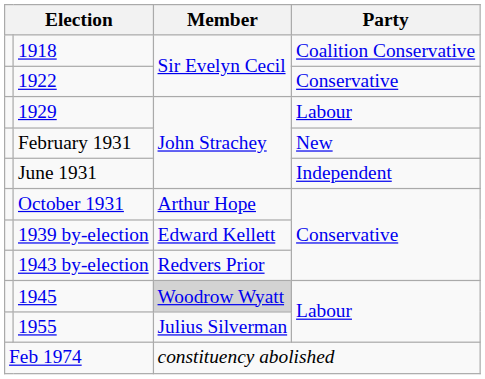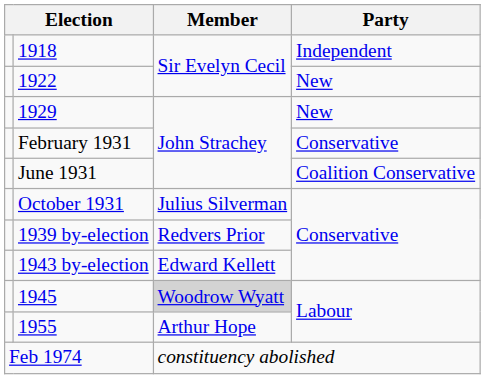(386, 50) Coalition Conservative -> (344, 50) Independent
(347, 81) Conservative -> (314, 81) New
(324, 111) Labour -> (314, 111) New
(314, 142) New -> (347, 142) Conservative
(344, 173) Independent -> (386, 173) Coalition Conservative
(207, 204) Arthur Hope -> (222, 204) Julius Silverman
(216, 234) Edward Kellett -> (211, 234) Redvers Prior
(211, 265) Redvers Prior -> (216, 265) Edward Kellett
(222, 326) Julius Silverman -> (207, 326) Arthur Hope
